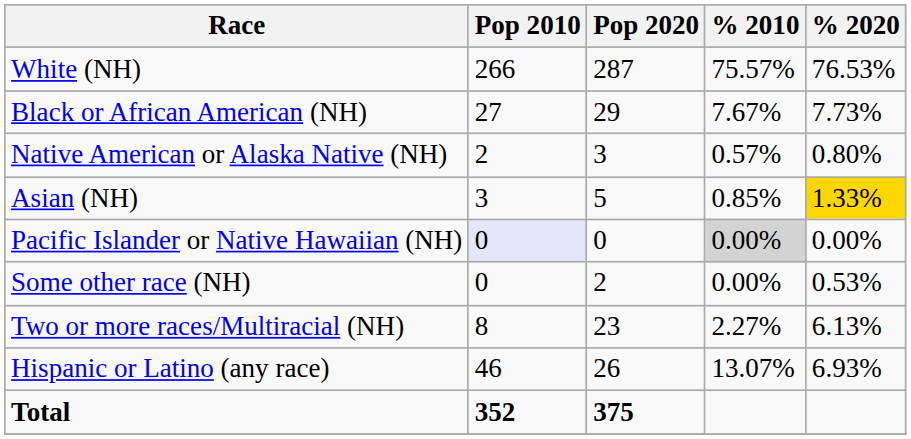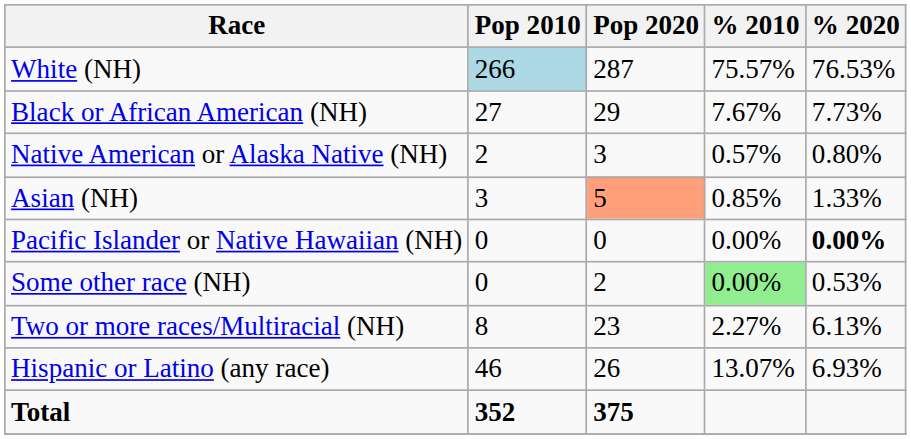(495, 68) no background -> (495, 68) lightblue background
(600, 197) no background -> (600, 197) lightsalmon background
(847, 197) gold background -> (847, 197) no background
(482, 240) lavender background -> (482, 240) no background
(746, 240) lightgrey background -> (746, 240) no background
(847, 240) normal -> (849, 240) bold
(746, 283) no background -> (746, 283) lightgreen background
